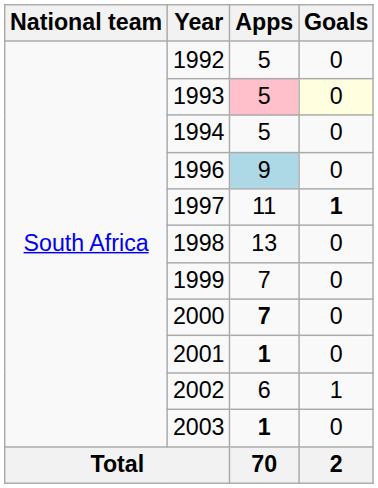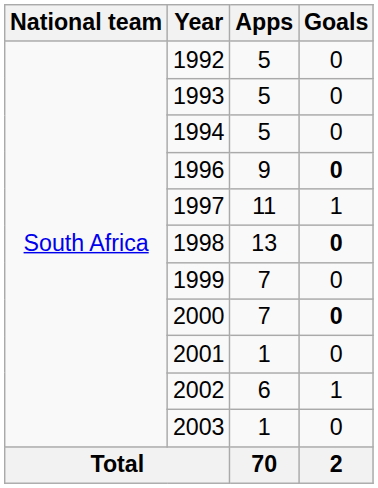(264, 96) pink background -> (264, 96) no background
(336, 96) lightyellow background -> (336, 96) no background
(264, 170) lightblue background -> (264, 170) no background
(336, 170) normal -> (336, 170) bold
(336, 206) bold -> (336, 206) normal
(336, 243) normal -> (336, 243) bold
(264, 317) bold -> (264, 317) normal
(336, 317) normal -> (336, 317) bold
(264, 354) bold -> (264, 354) normal
(264, 427) bold -> (264, 427) normal
